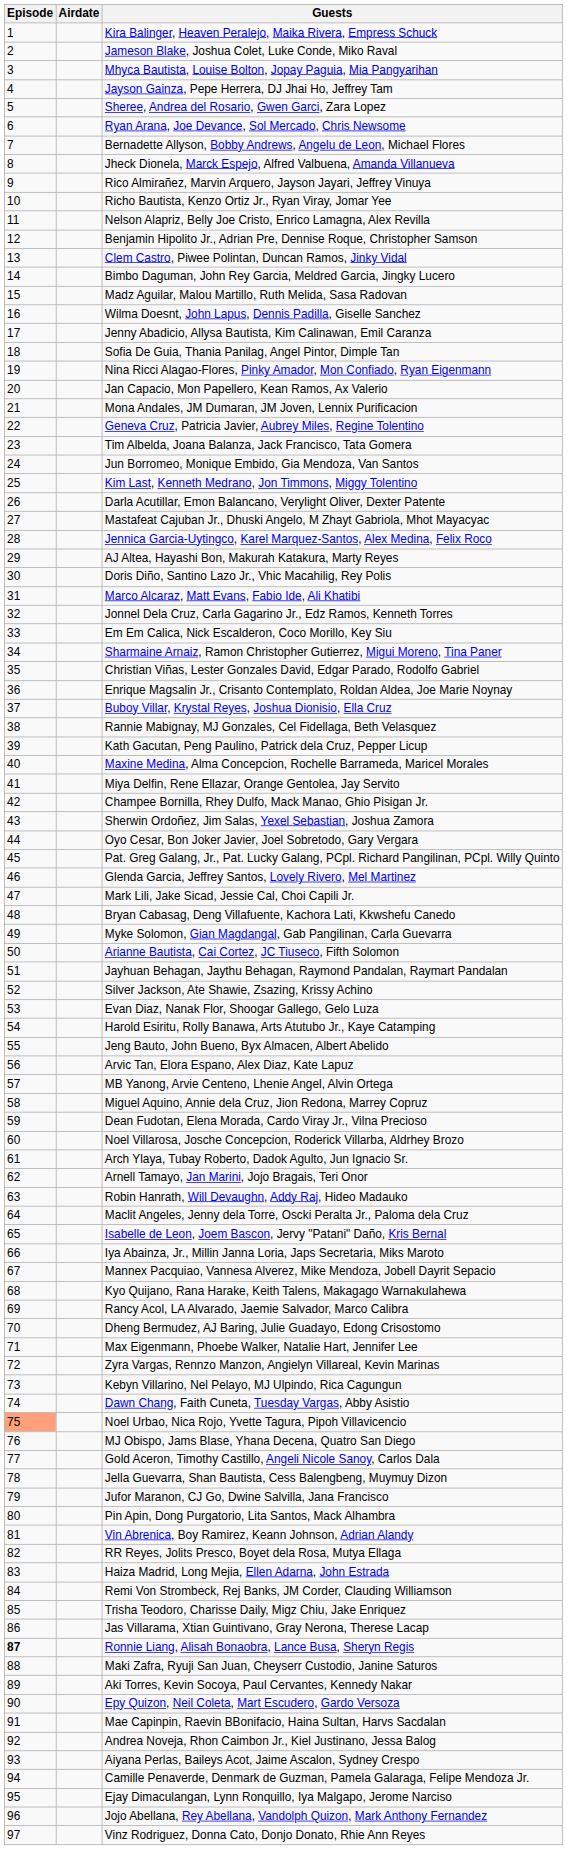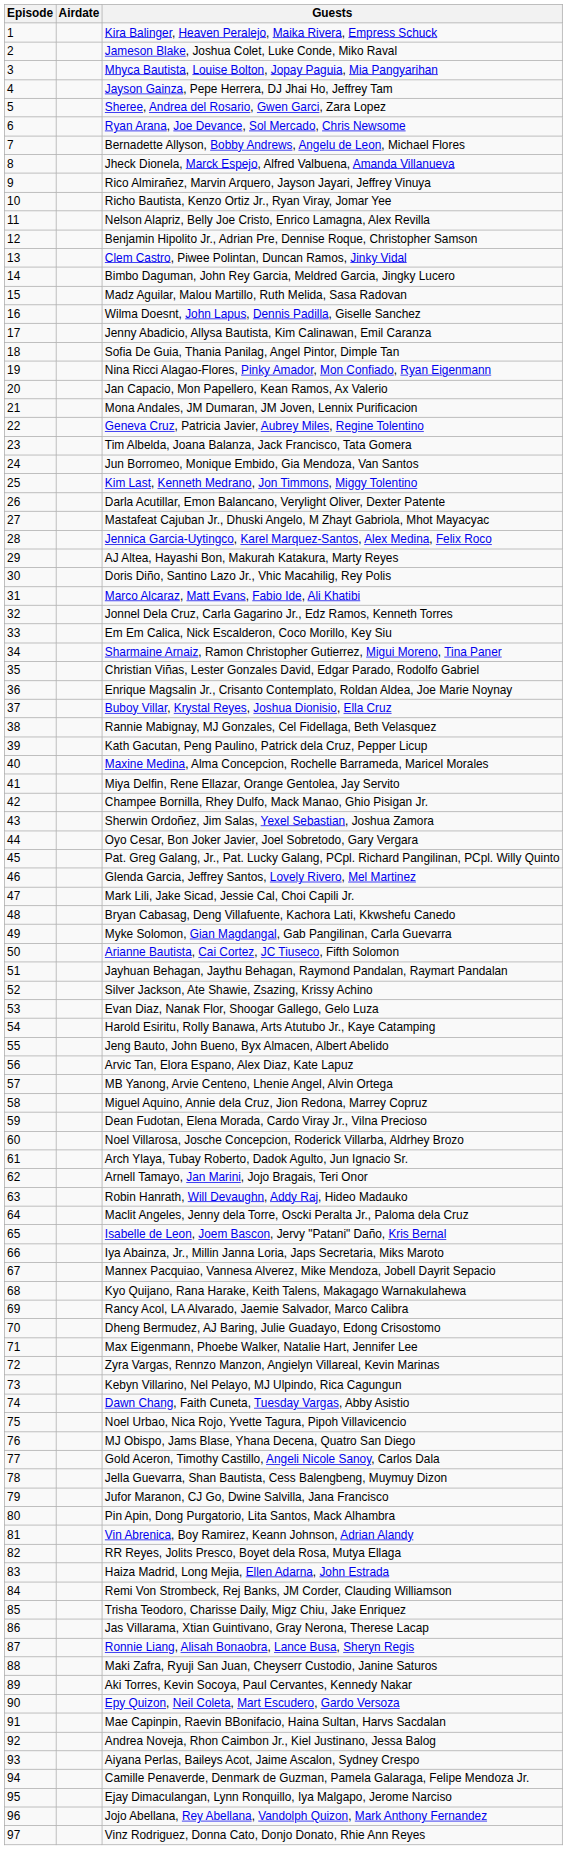(14, 1422) lightsalmon background -> (14, 1422) no background
(14, 1647) bold -> (14, 1647) normal
